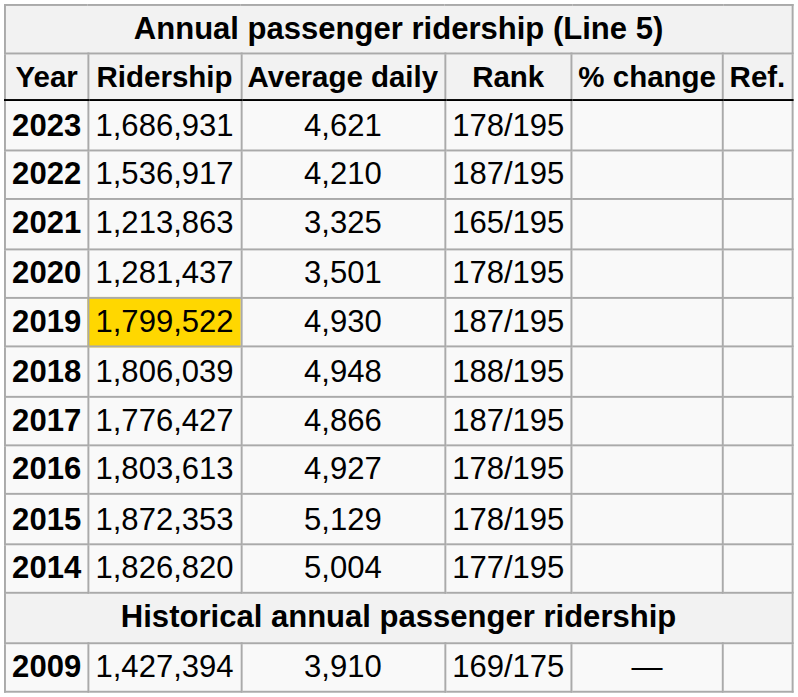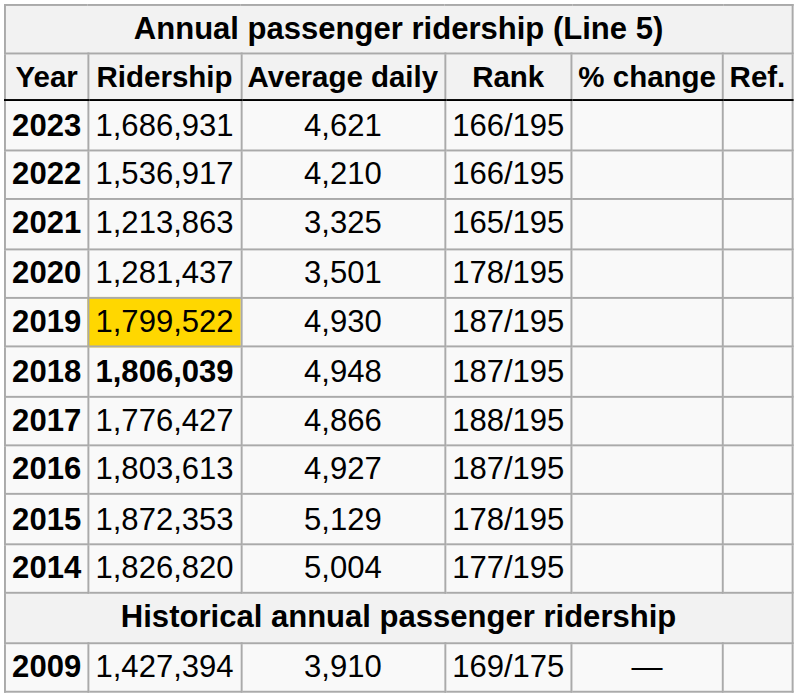(508, 125) 178/195 -> (508, 125) 166/195
(508, 174) 187/195 -> (508, 174) 166/195
(165, 371) normal -> (165, 371) bold
(508, 371) 188/195 -> (508, 371) 187/195
(508, 420) 187/195 -> (508, 420) 188/195
(508, 469) 178/195 -> (508, 469) 187/195
